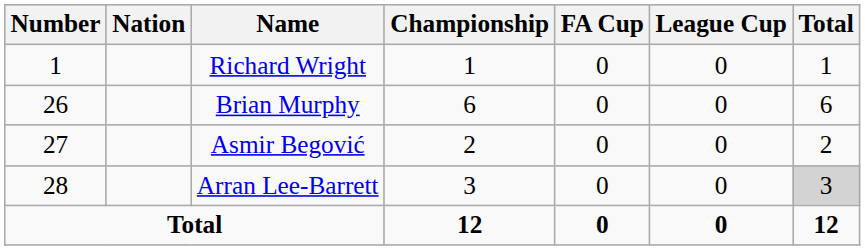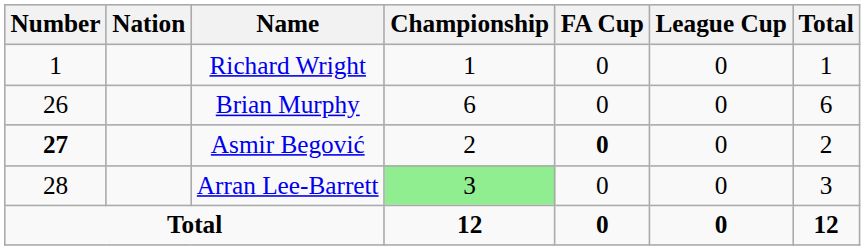(56, 144) normal -> (56, 144) bold
(602, 144) normal -> (602, 144) bold
(470, 184) no background -> (470, 184) lightgreen background
(826, 184) lightgrey background -> (826, 184) no background
